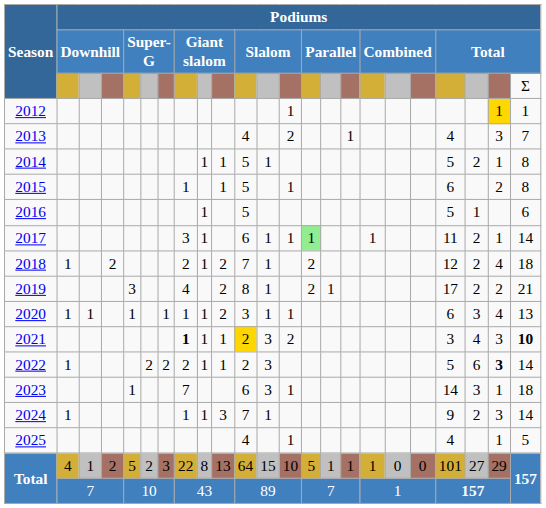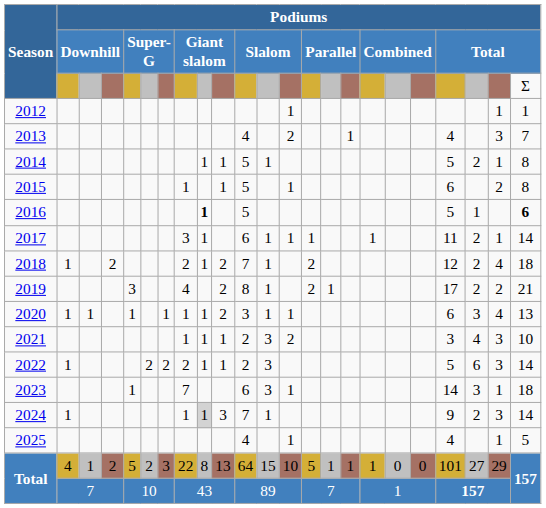(499, 111) gold background -> (499, 111) no background
(204, 212) normal -> (204, 212) bold
(525, 212) normal -> (525, 212) bold
(311, 238) lightgreen background -> (311, 238) no background
(186, 339) bold -> (186, 339) normal
(246, 339) gold background -> (246, 339) no background
(525, 339) bold -> (525, 339) normal
(499, 364) bold -> (499, 364) normal
(204, 415) no background -> (204, 415) lightgrey background
